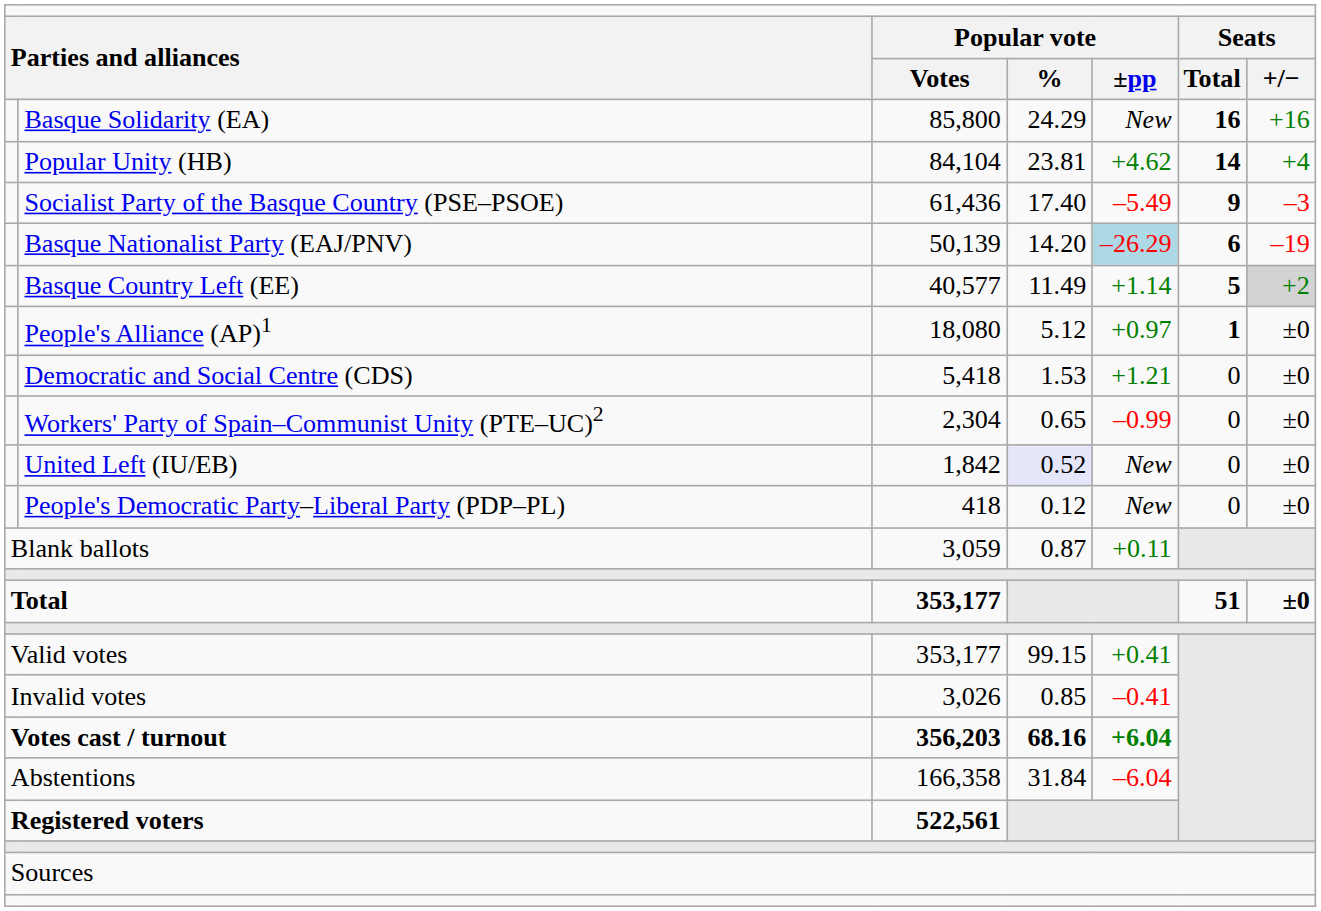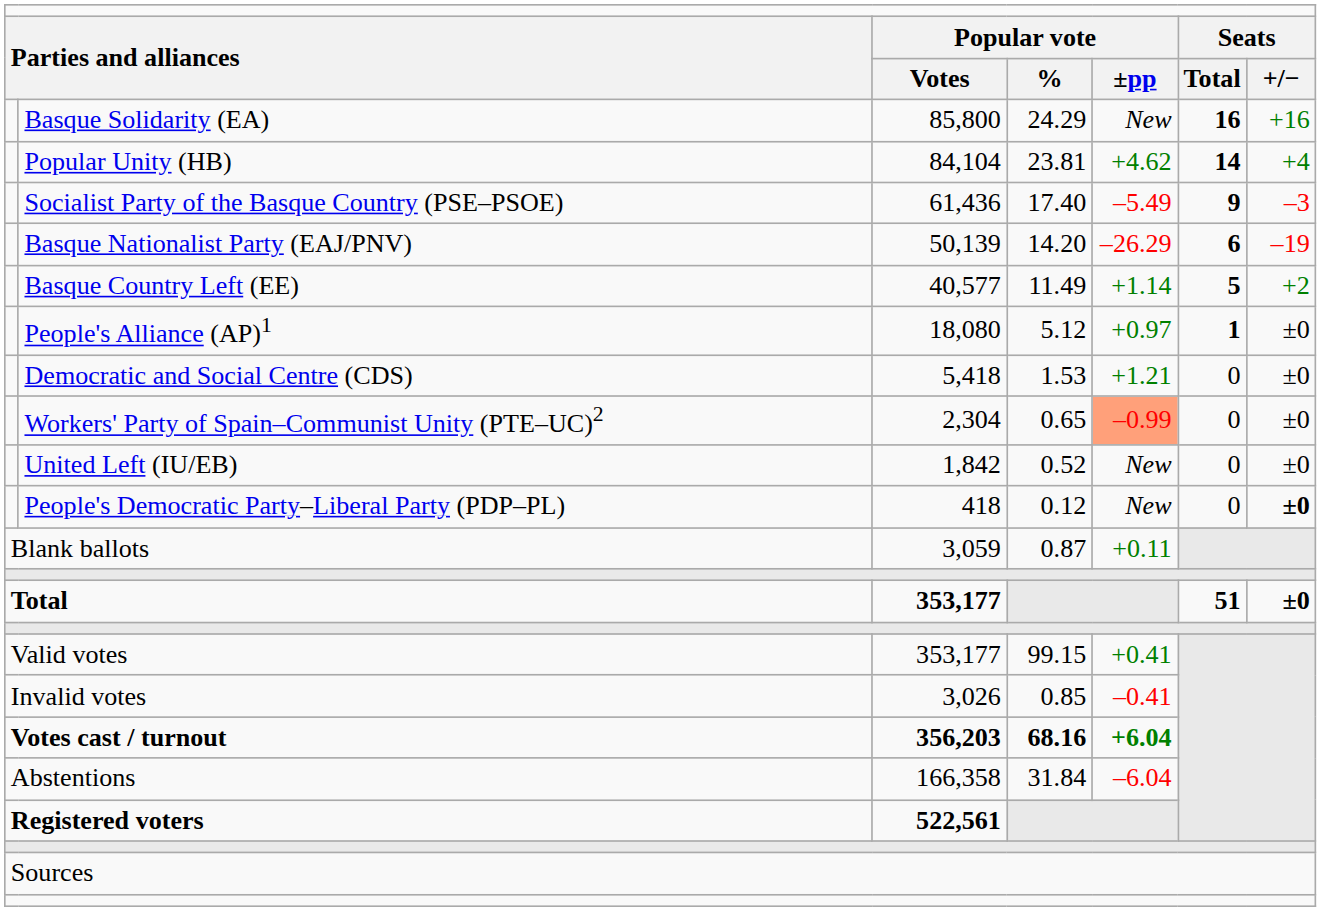(1136, 244) lightblue background -> (1136, 244) no background
(1296, 285) lightgrey background -> (1296, 285) no background
(1142, 420) no background -> (1142, 420) lightsalmon background
(1063, 464) lavender background -> (1063, 464) no background
(1296, 506) normal -> (1296, 506) bold
